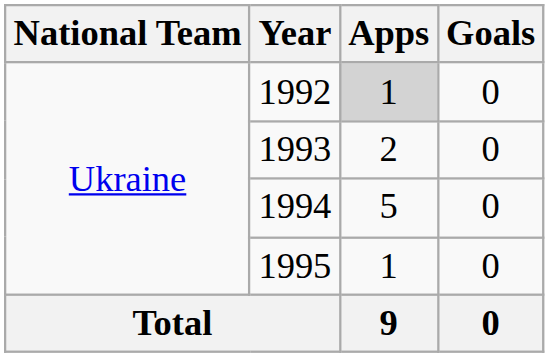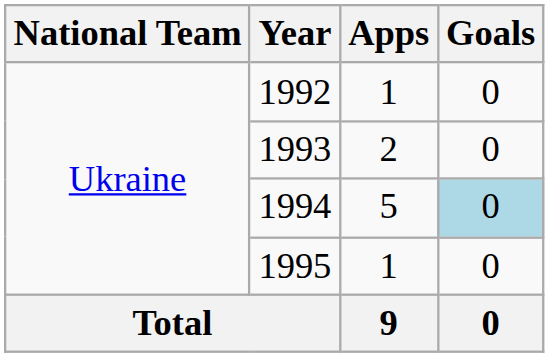(389, 91) lightgrey background -> (389, 91) no background
(491, 206) no background -> (491, 206) lightblue background
